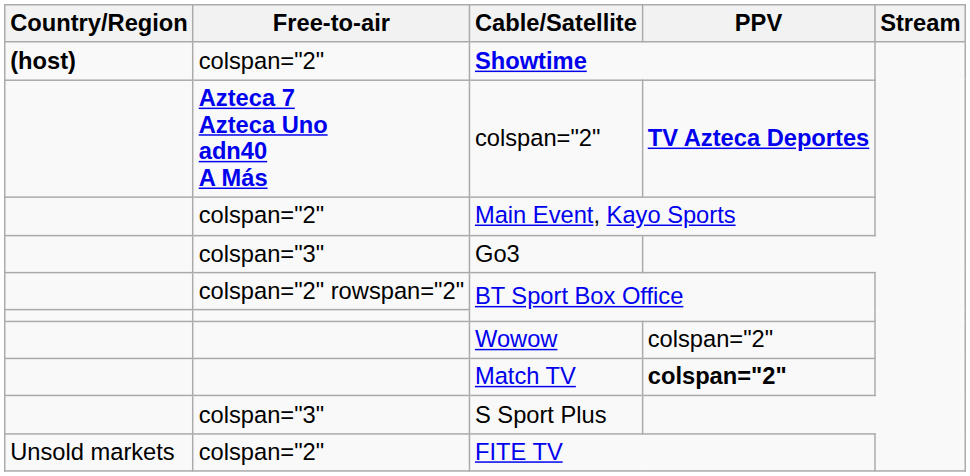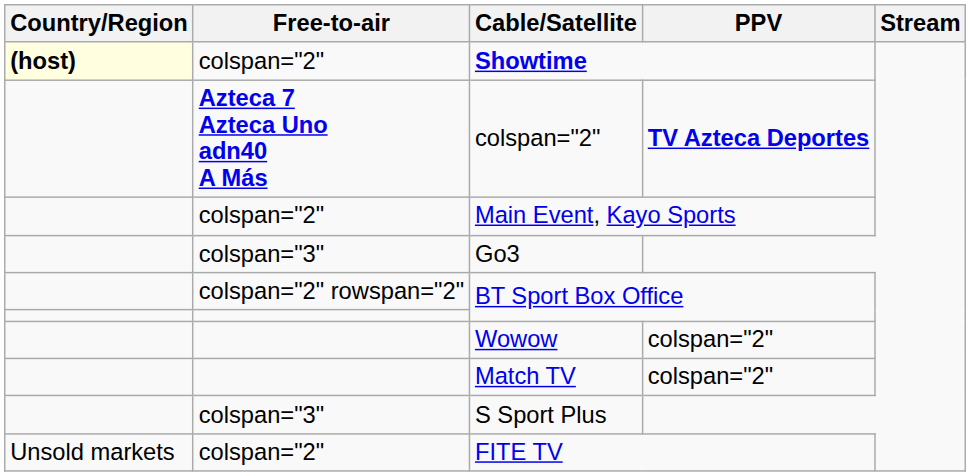(43, 60) no background -> (43, 60) lightyellow background
(717, 376) bold -> (710, 376) normal
